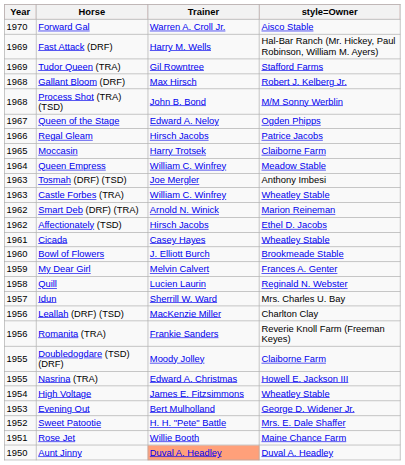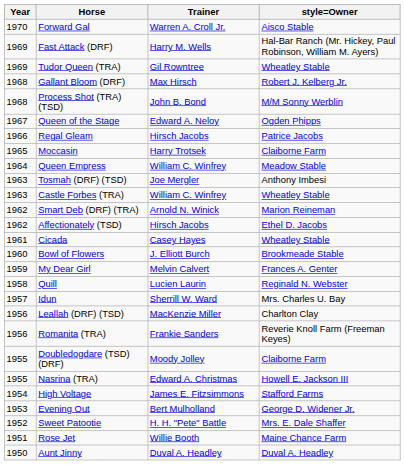(292, 67) Stafford Farms -> (296, 67) Wheatley Stable
(296, 394) Wheatley Stable -> (292, 394) Stafford Farms
(186, 453) lightsalmon background -> (186, 453) no background
